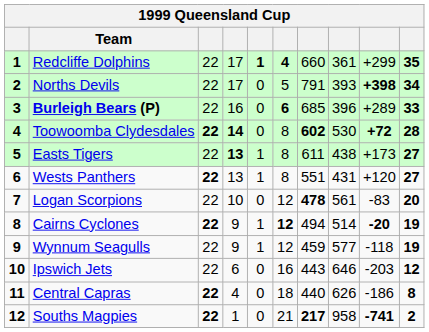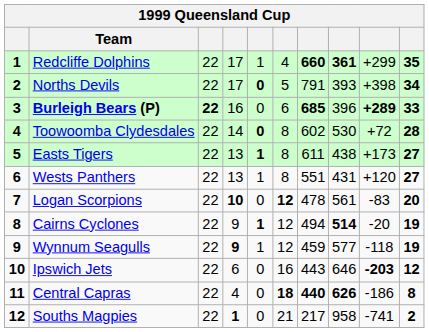(260, 62) bold -> (260, 62) normal
(285, 62) bold -> (285, 62) normal
(313, 62) normal -> (313, 62) bold
(344, 62) normal -> (344, 62) bold
(260, 85) normal -> (260, 85) bold
(379, 85) bold -> (379, 85) normal
(210, 108) normal -> (210, 108) bold
(285, 108) bold -> (285, 108) normal
(313, 108) normal -> (313, 108) bold
(379, 108) normal -> (379, 108) bold
(210, 131) bold -> (210, 131) normal
(235, 131) bold -> (235, 131) normal
(260, 131) normal -> (260, 131) bold
(313, 131) bold -> (313, 131) normal
(379, 131) bold -> (379, 131) normal
(235, 154) bold -> (235, 154) normal
(260, 154) normal -> (260, 154) bold
(210, 177) bold -> (210, 177) normal
(235, 200) normal -> (235, 200) bold
(285, 200) normal -> (285, 200) bold
(313, 200) bold -> (313, 200) normal
(210, 223) bold -> (210, 223) normal
(260, 223) normal -> (260, 223) bold
(285, 223) bold -> (285, 223) normal
(344, 223) normal -> (344, 223) bold
(379, 223) bold -> (379, 223) normal
(235, 246) normal -> (235, 246) bold
(379, 270) normal -> (379, 270) bold
(210, 293) bold -> (210, 293) normal
(285, 293) normal -> (285, 293) bold
(313, 293) normal -> (313, 293) bold
(344, 293) normal -> (344, 293) bold
(210, 316) bold -> (210, 316) normal
(235, 316) normal -> (235, 316) bold
(313, 316) bold -> (313, 316) normal
(379, 316) bold -> (379, 316) normal
